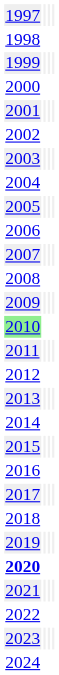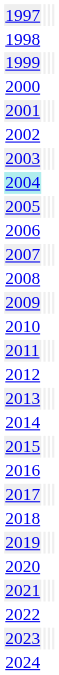(23, 182) no background -> (23, 182) paleturquoise background
(23, 326) lightgreen background -> (23, 326) no background
(23, 566) bold -> (23, 566) normal
